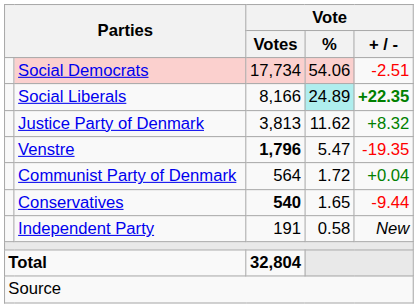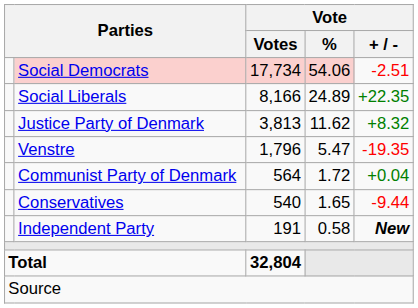(329, 96) paleturquoise background -> (329, 96) no background
(384, 96) bold -> (384, 96) normal
(280, 149) bold -> (280, 149) normal
(287, 202) bold -> (287, 202) normal
(393, 228) normal -> (392, 228) bold
